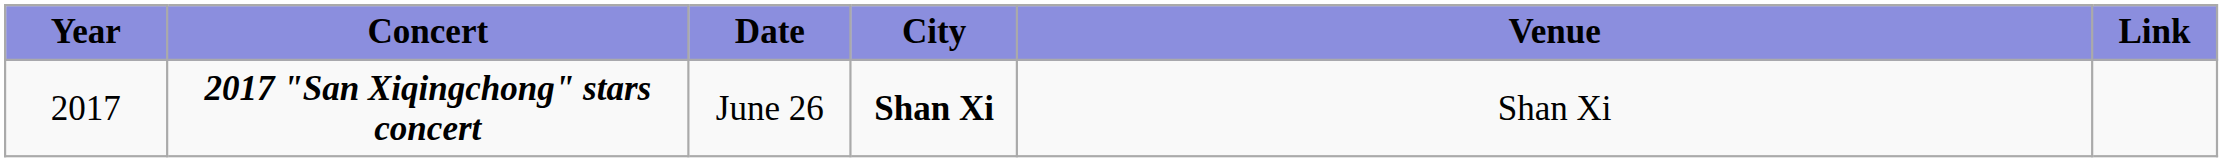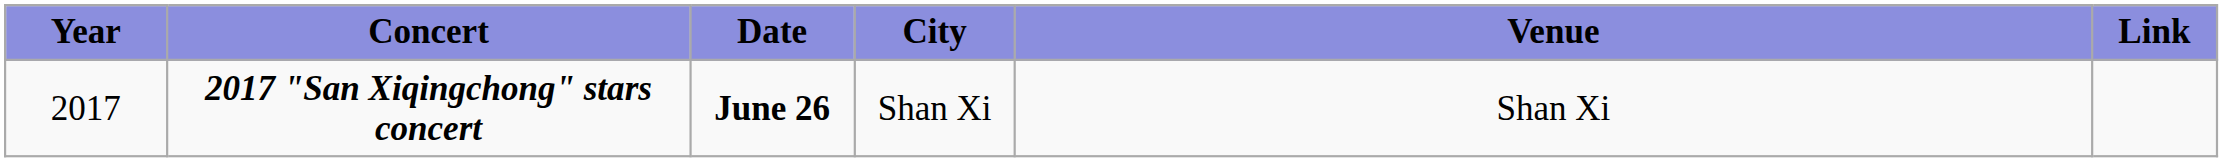(770, 107) normal -> (772, 107) bold
(934, 107) bold -> (935, 107) normal
